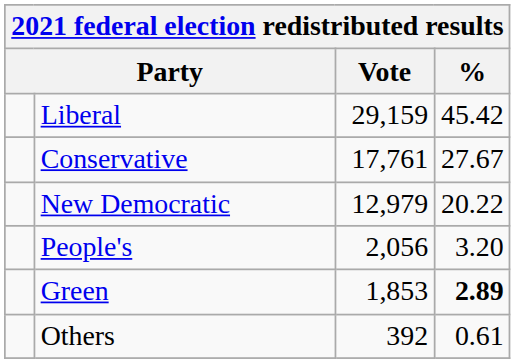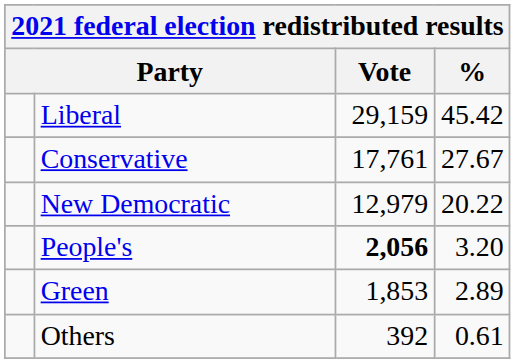(397, 247) normal -> (397, 247) bold
(479, 291) bold -> (479, 291) normal
